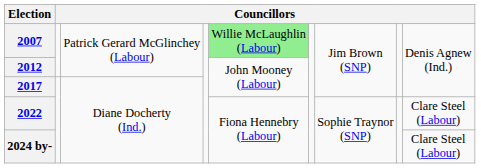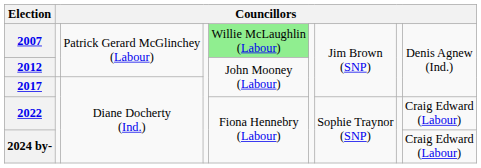(438, 113) Clare Steel (Labour) -> (439, 113) Craig Edward (Labour)
(438, 146) Clare Steel (Labour) -> (439, 146) Craig Edward (Labour)
